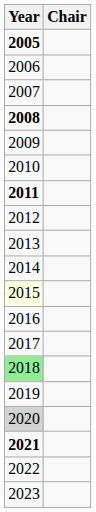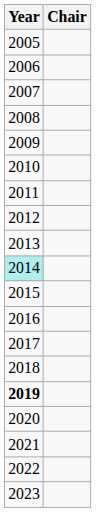(24, 42) bold -> (24, 42) normal
(24, 117) bold -> (24, 117) normal
(24, 192) bold -> (24, 192) normal
(24, 268) no background -> (24, 268) paleturquoise background
(24, 293) lightyellow background -> (24, 293) no background
(24, 368) lightgreen background -> (24, 368) no background
(24, 393) normal -> (24, 393) bold
(24, 419) lightgrey background -> (24, 419) no background
(24, 444) bold -> (24, 444) normal
